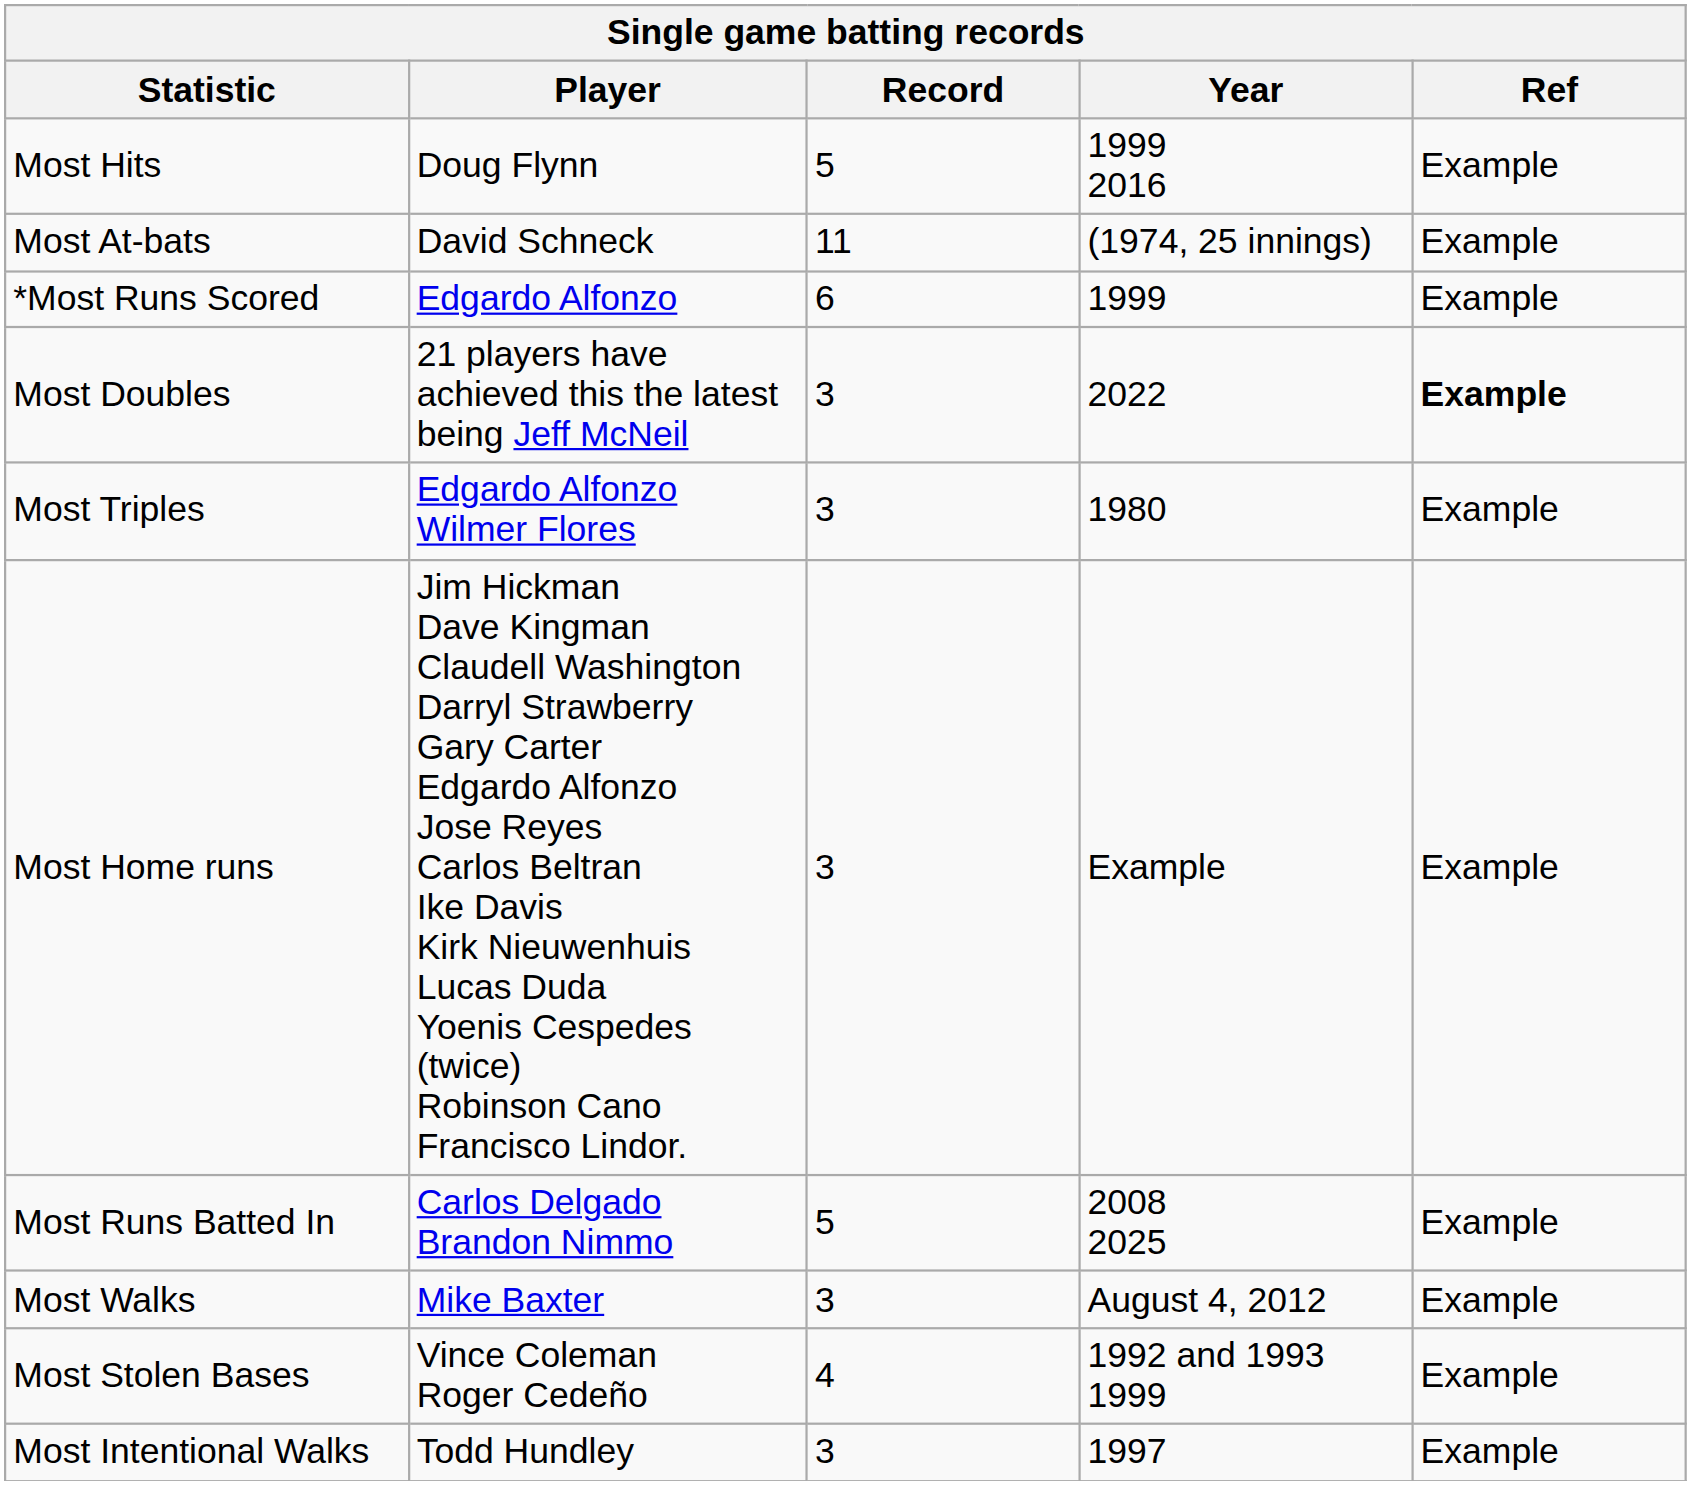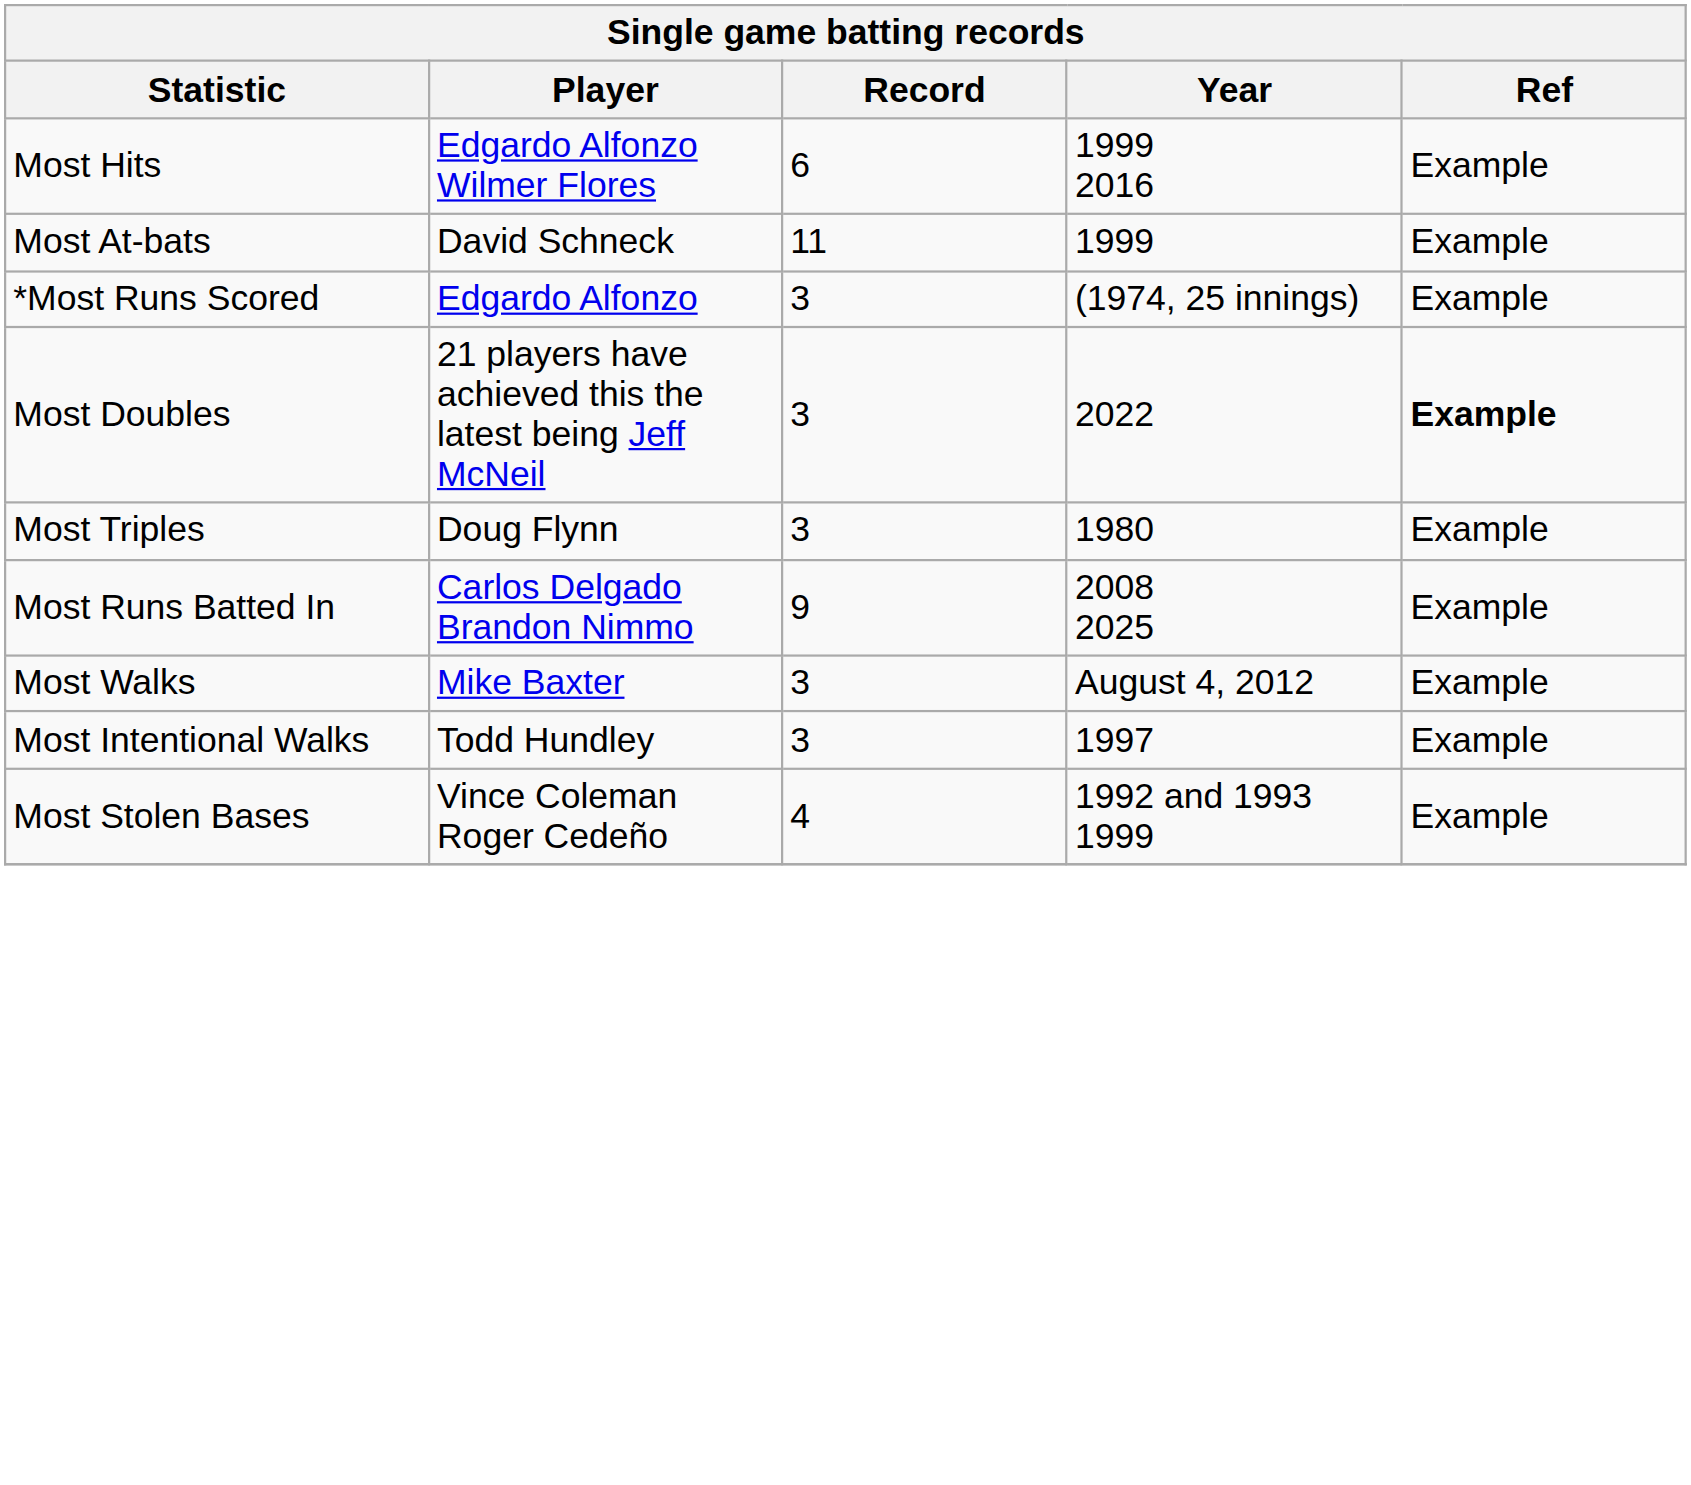(508, 165) Doug Flynn -> (567, 165) Edgardo Alfonzo Wilmer Flores
(825, 165) 5 -> (800, 165) 6
(1230, 241) (1974, 25 innings) -> (1115, 241) 1999
(825, 297) 6 -> (800, 297) 3
(1127, 297) 1999 -> (1217, 297) (1974, 25 innings)
(547, 510) Edgardo Alfonzo Wilmer Flores -> (528, 530) Doug Flynn
- row: (144, 866)
(825, 1222) 5 -> (800, 606) 9
rows swapped: (191, 1451) <-> (161, 1375)
